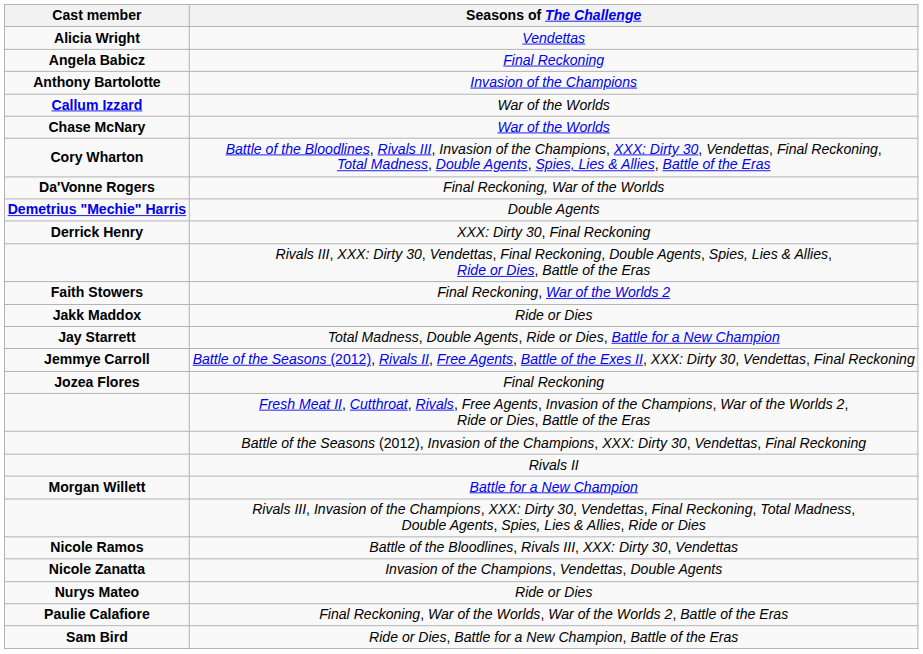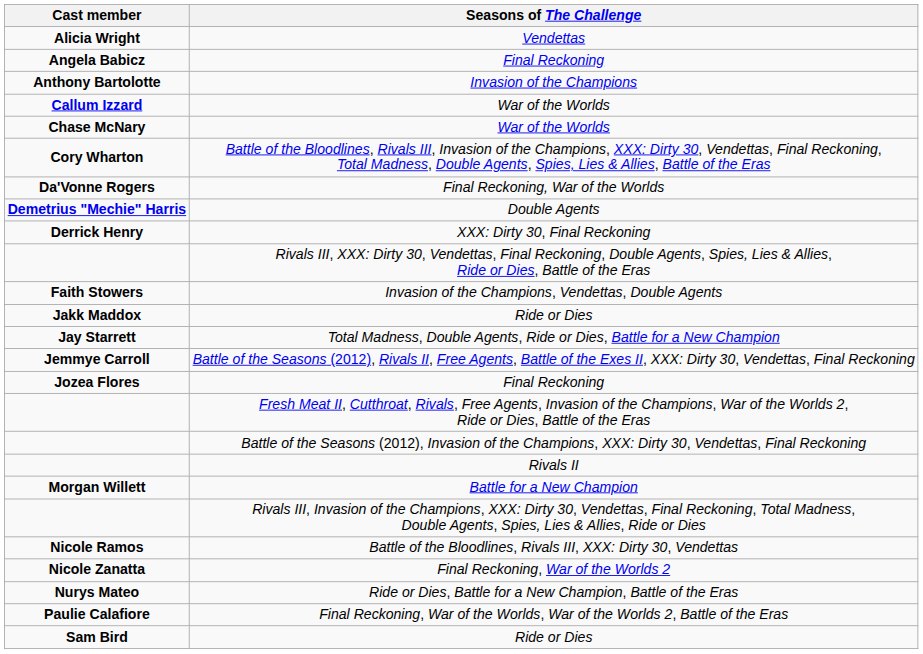(554, 292) Final Reckoning, War of the Worlds 2 -> (554, 292) Invasion of the Champions, Vendettas, Double Agents
(554, 570) Invasion of the Champions, Vendettas, Double Agents -> (554, 570) Final Reckoning, War of the Worlds 2
(554, 592) Ride or Dies -> (554, 592) Ride or Dies, Battle for a New Champion, Battle of the Eras
(554, 637) Ride or Dies, Battle for a New Champion, Battle of the Eras -> (554, 637) Ride or Dies
